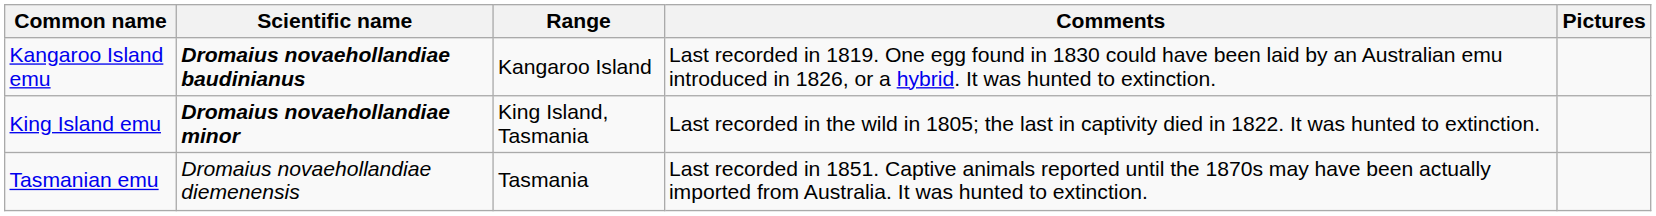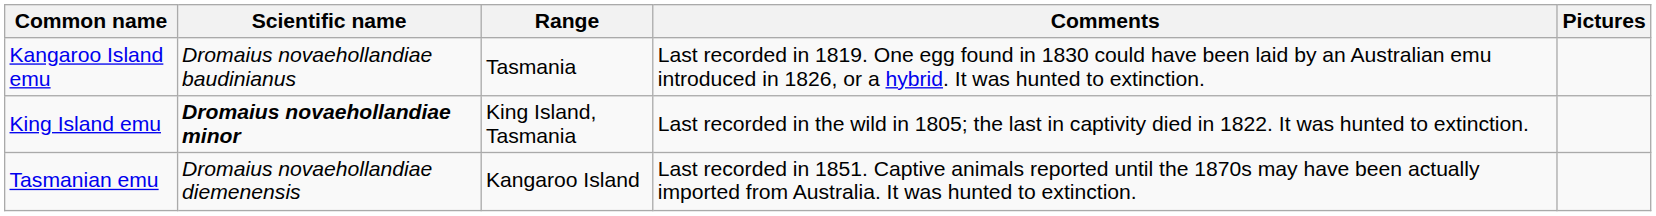(316, 66) bold -> (307, 66) normal
(575, 66) Kangaroo Island -> (531, 66) Tasmania
(543, 181) Tasmania -> (563, 181) Kangaroo Island
